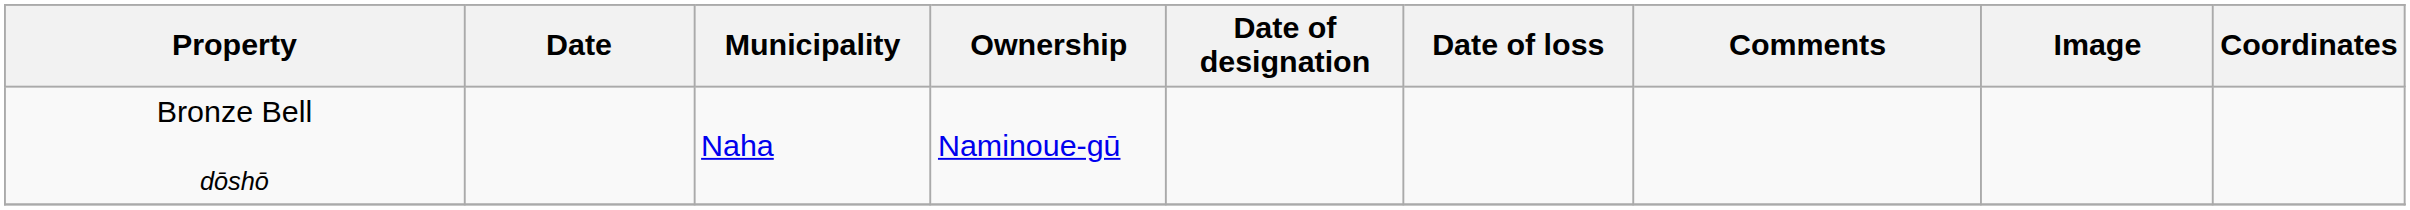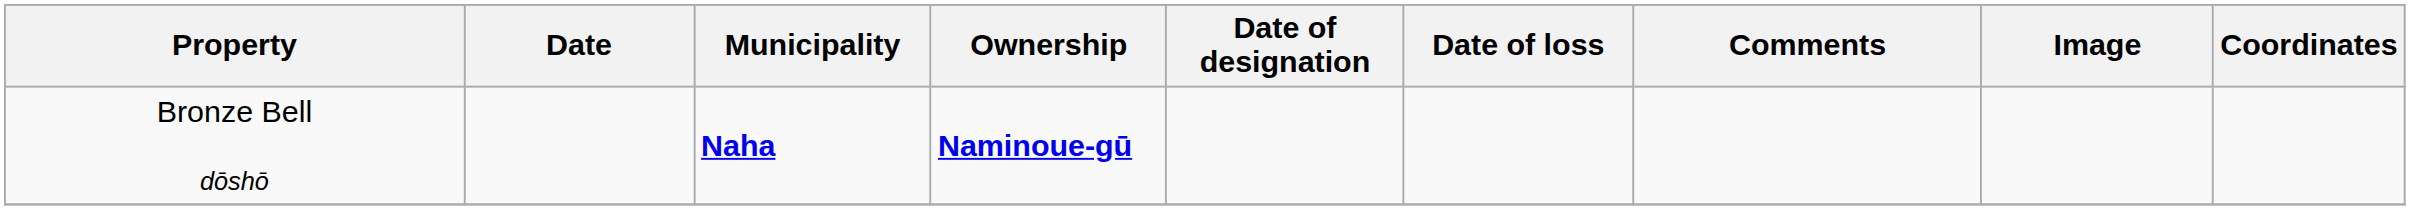(737, 145) normal -> (738, 145) bold
(1029, 145) normal -> (1035, 145) bold
